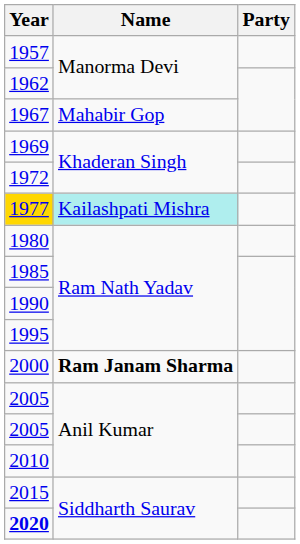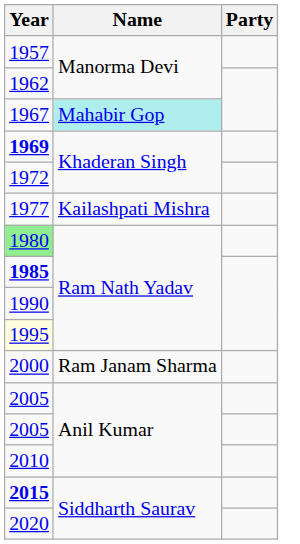(111, 114) no background -> (111, 114) paleturquoise background
(29, 146) normal -> (29, 146) bold
(29, 209) gold background -> (29, 209) no background
(134, 209) paleturquoise background -> (134, 209) no background
(29, 240) no background -> (29, 240) lightgreen background
(29, 271) normal -> (29, 271) bold
(29, 334) no background -> (29, 334) lightyellow background
(146, 366) bold -> (137, 366) normal
(29, 492) normal -> (29, 492) bold
(29, 523) bold -> (29, 523) normal
